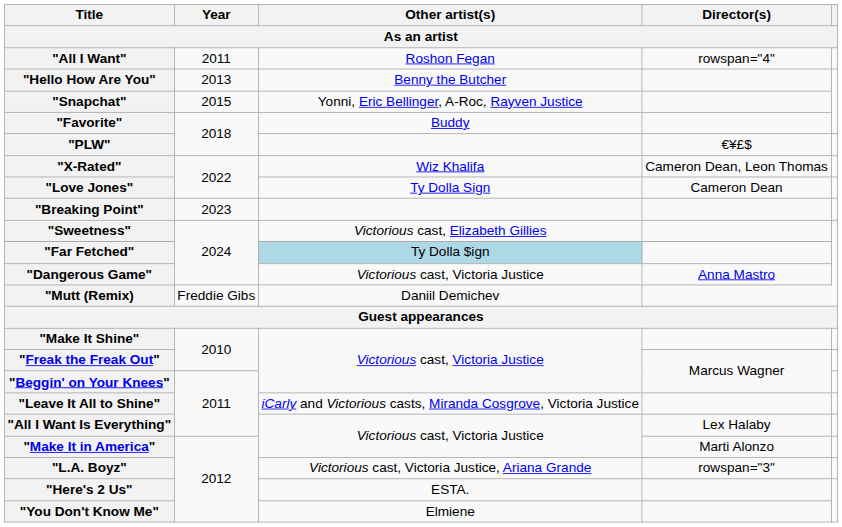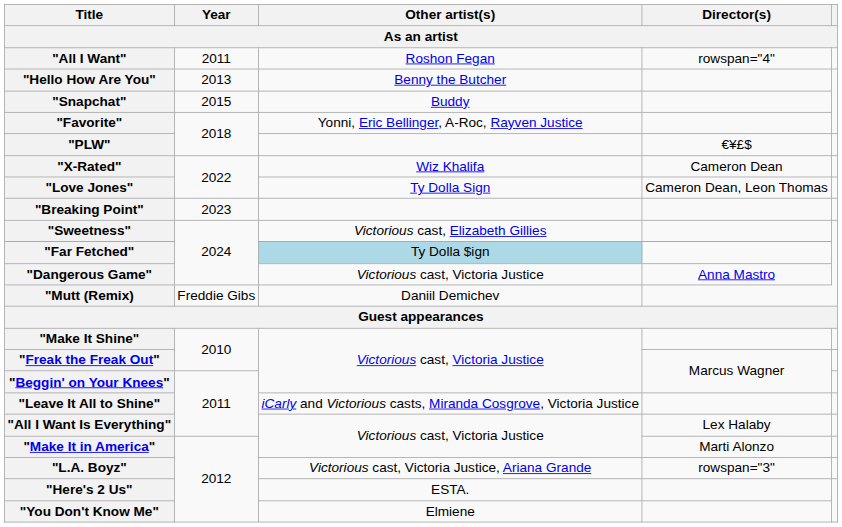(450, 101) Yonni, Eric Bellinger, A-Roc, Rayven Justice -> (450, 101) Buddy
(450, 123) Buddy -> (450, 123) Yonni, Eric Bellinger, A-Roc, Rayven Justice
(737, 166) Cameron Dean, Leon Thomas -> (737, 166) Cameron Dean
(737, 187) Cameron Dean -> (737, 187) Cameron Dean, Leon Thomas
